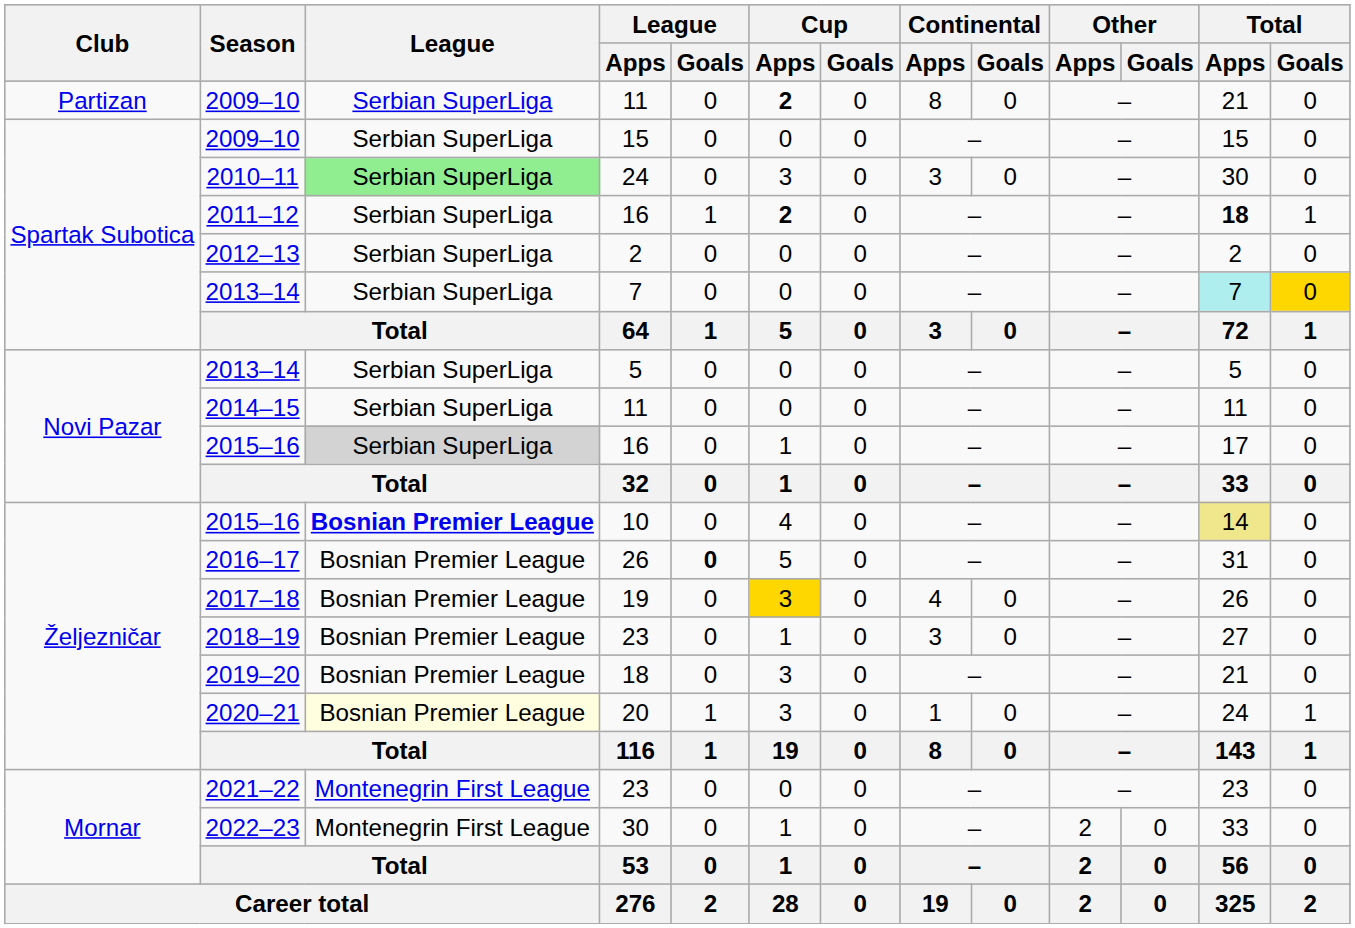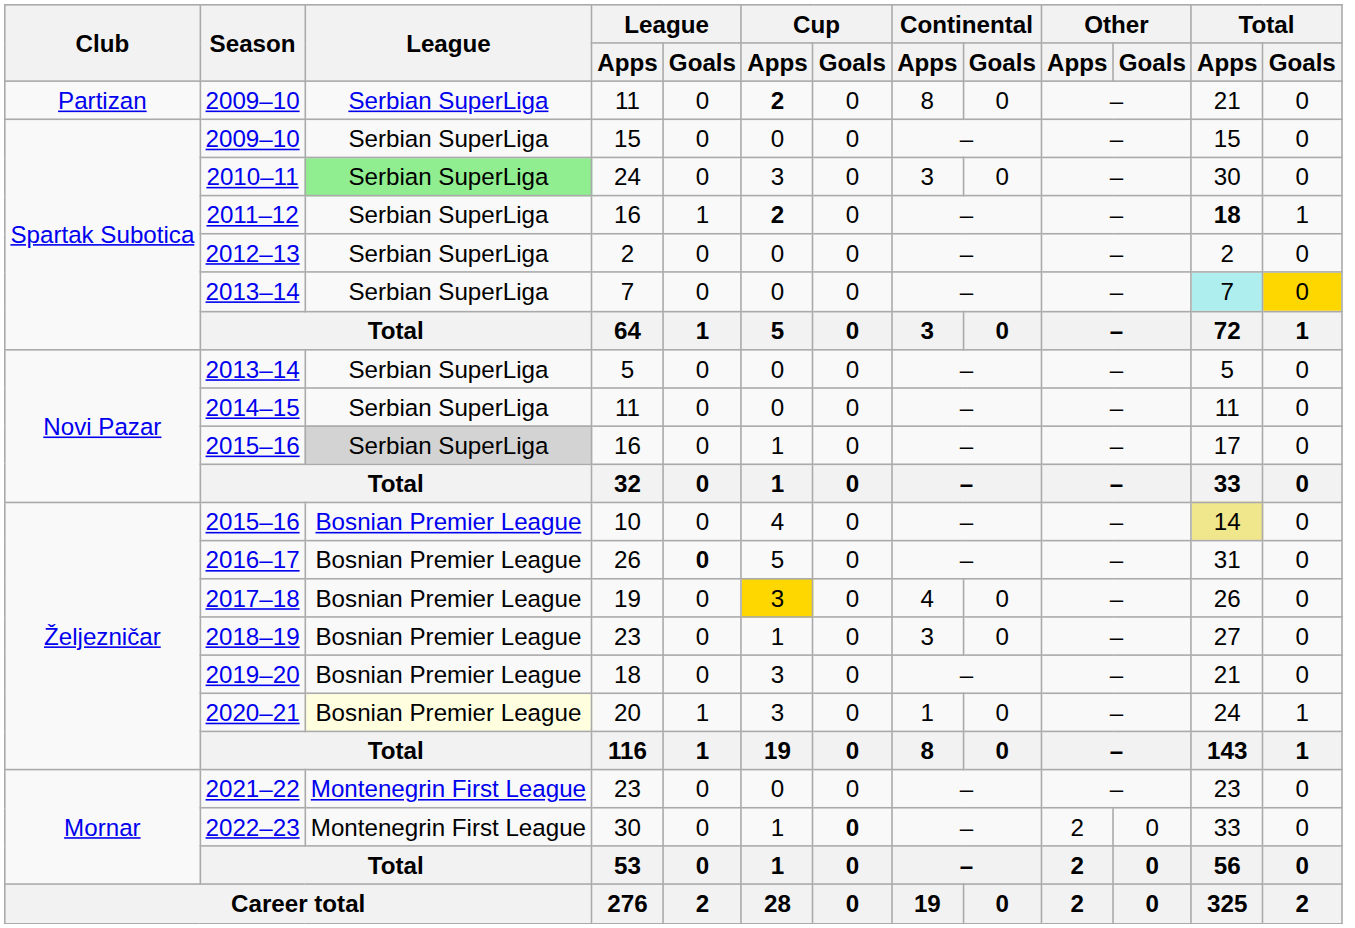(452, 521) bold -> (448, 521) normal
(860, 828) normal -> (852, 828) bold
